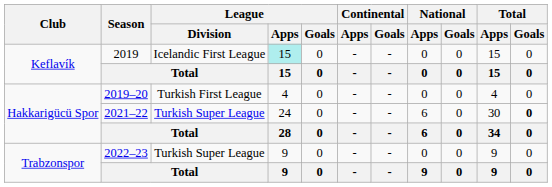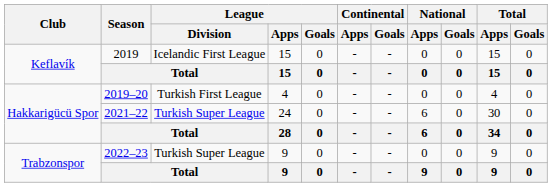(285, 53) paleturquoise background -> (285, 53) no background
(529, 113) bold -> (529, 113) normal
